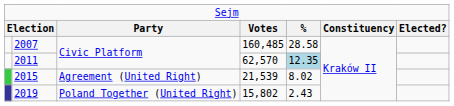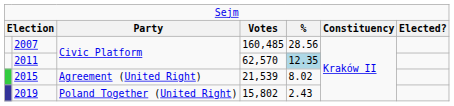(303, 45) 28.58 -> (303, 45) 28.56
